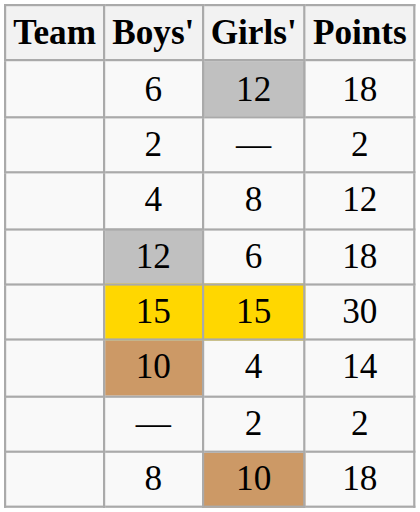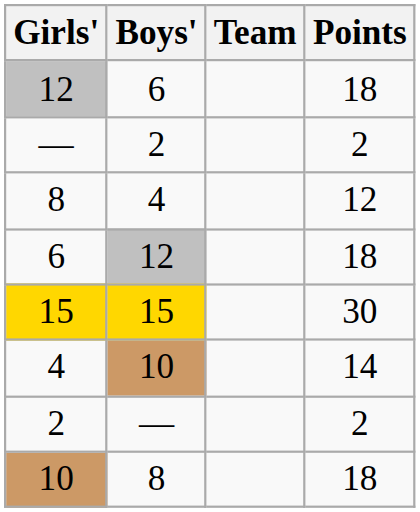columns swapped: (55, 32) <-> (254, 32)
